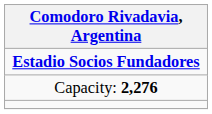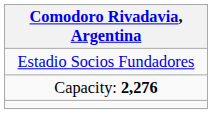(106, 61) bold -> (106, 61) normal
